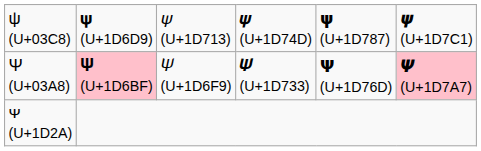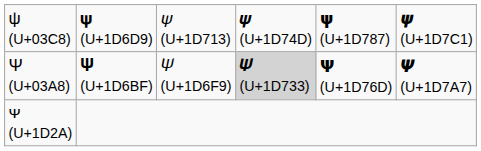(116, 75) pink background -> (116, 75) no background
(275, 75) no background -> (275, 75) lightgrey background
(436, 76) pink background -> (436, 76) no background
